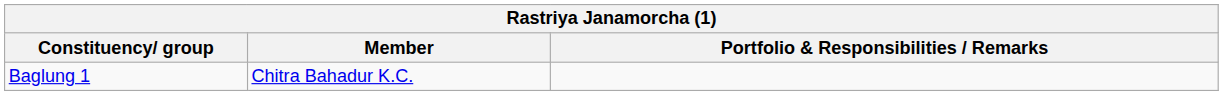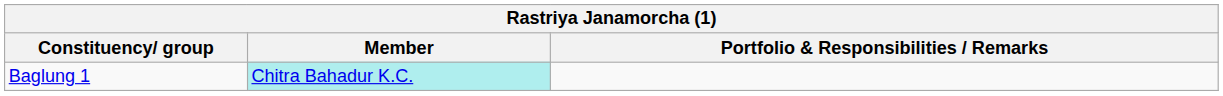(332, 76) no background -> (332, 76) paleturquoise background
